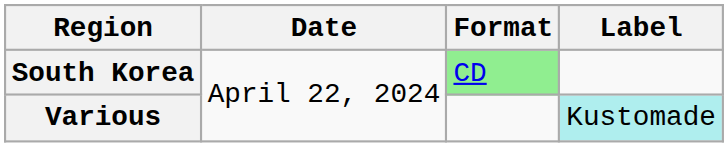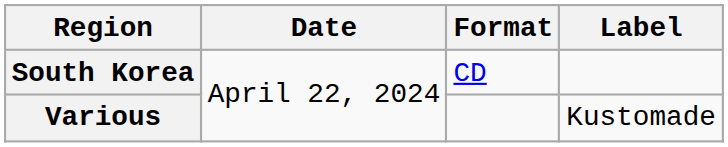(470, 73) lightgreen background -> (470, 73) no background
(641, 118) paleturquoise background -> (641, 118) no background
